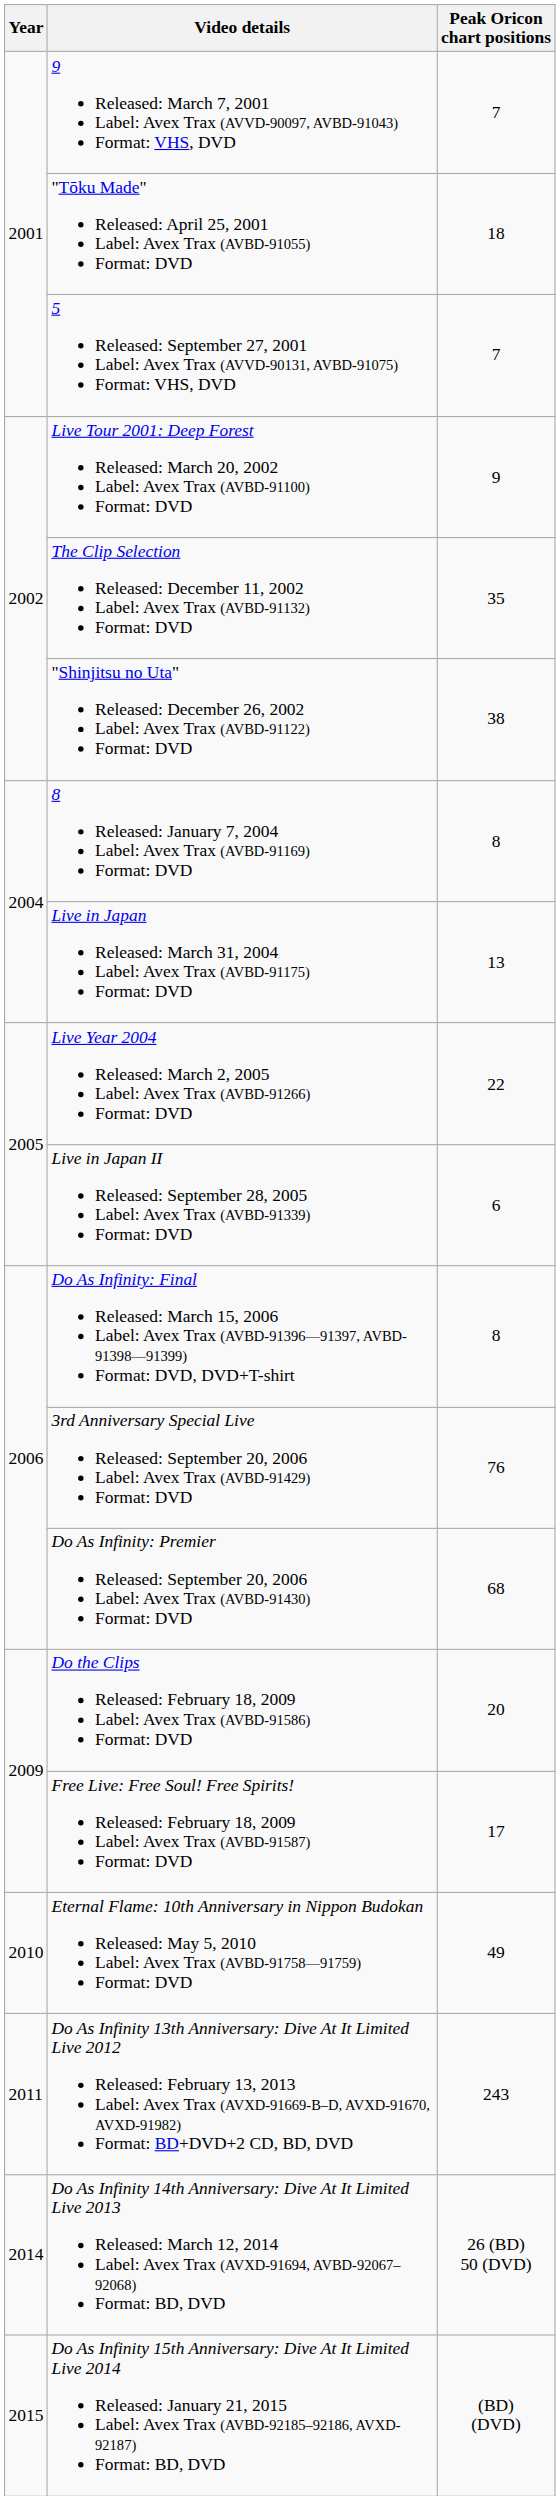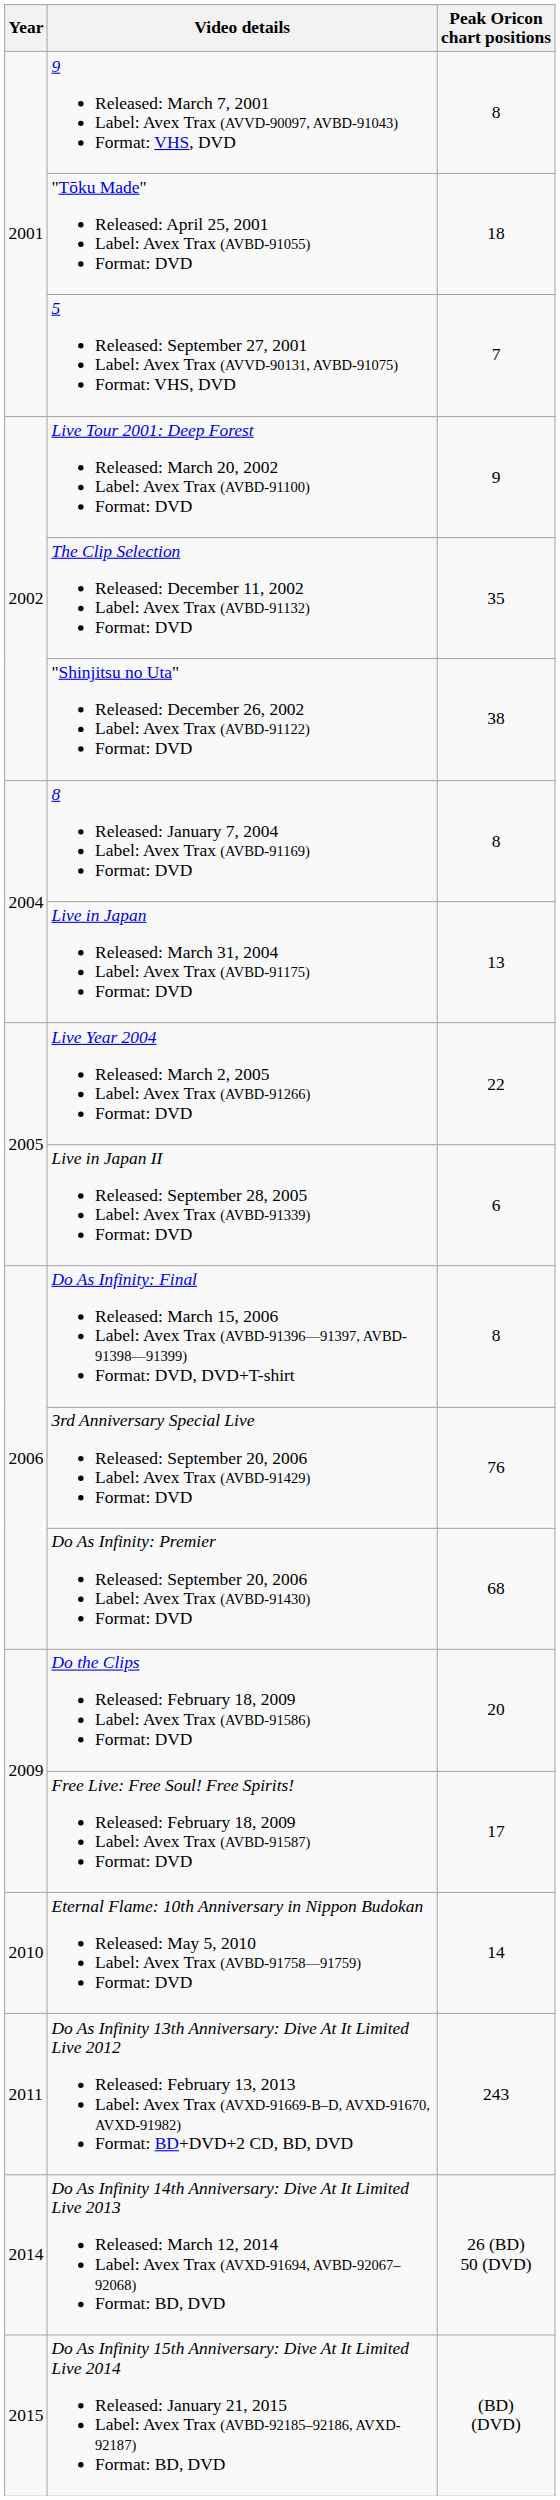(496, 112) 7 -> (496, 112) 8
(496, 1953) 49 -> (496, 1953) 14
